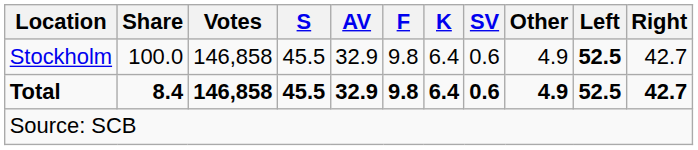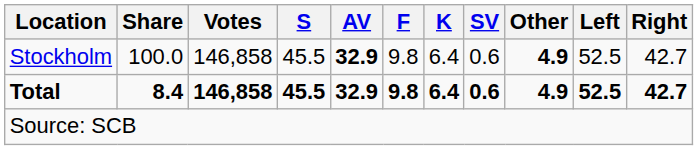(357, 56) normal -> (357, 56) bold
(553, 56) normal -> (553, 56) bold
(600, 56) bold -> (600, 56) normal
